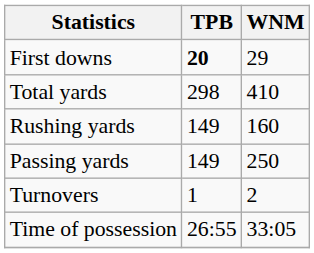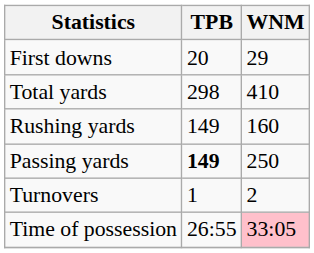(198, 57) bold -> (198, 57) normal
(203, 160) normal -> (203, 160) bold
(271, 229) no background -> (271, 229) pink background
